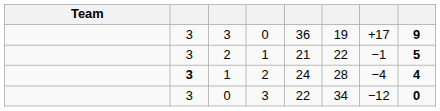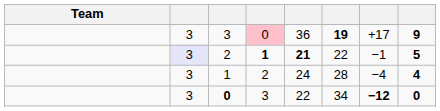(265, 34) no background -> (265, 34) pink background
(341, 34) normal -> (341, 34) bold
(189, 55) no background -> (189, 55) lavender background
(265, 55) normal -> (265, 55) bold
(303, 55) normal -> (303, 55) bold
(189, 75) bold -> (189, 75) normal
(227, 95) normal -> (227, 95) bold
(379, 95) normal -> (379, 95) bold
